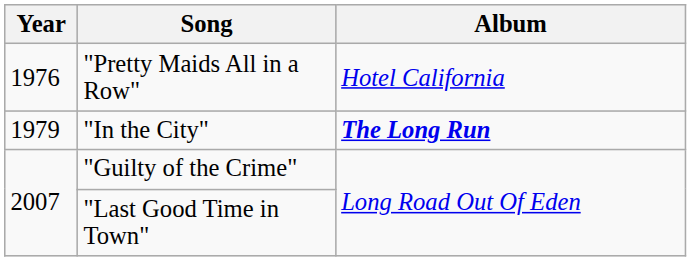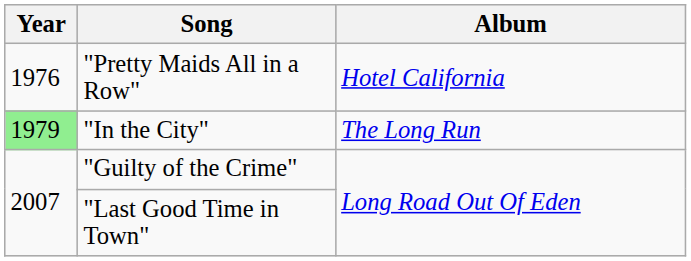(35, 129) no background -> (35, 129) lightgreen background
(416, 129) bold -> (411, 129) normal
